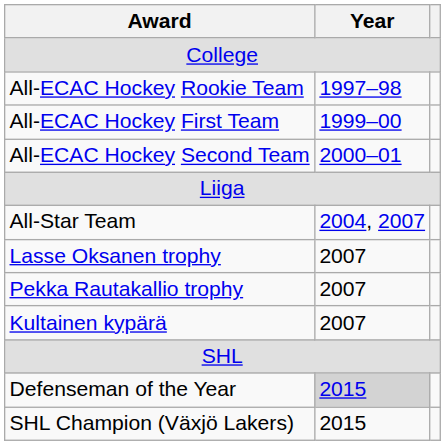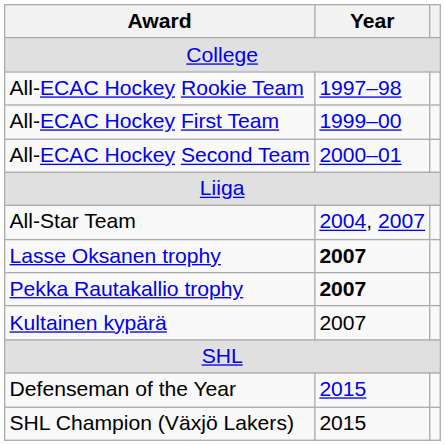(343, 255) normal -> (343, 255) bold
(343, 289) normal -> (343, 289) bold
(343, 389) lightgrey background -> (343, 389) no background
